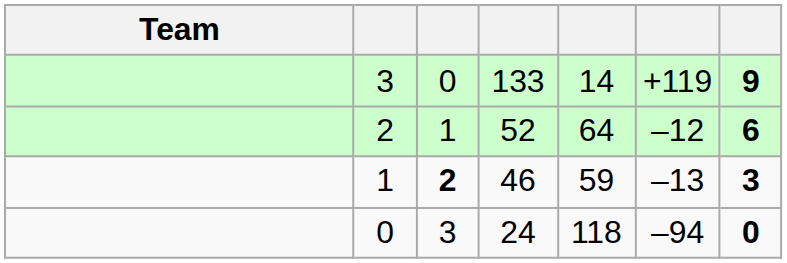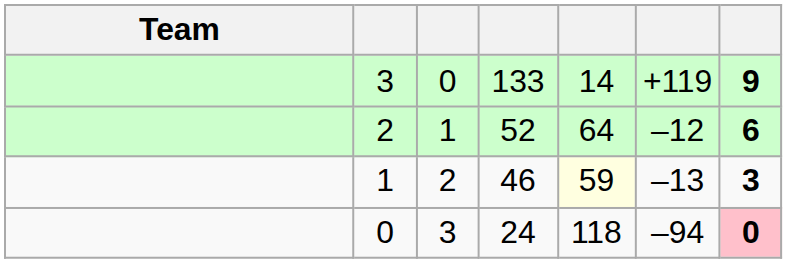(448, 181) bold -> (448, 181) normal
(596, 181) no background -> (596, 181) lightyellow background
(751, 231) no background -> (751, 231) pink background
